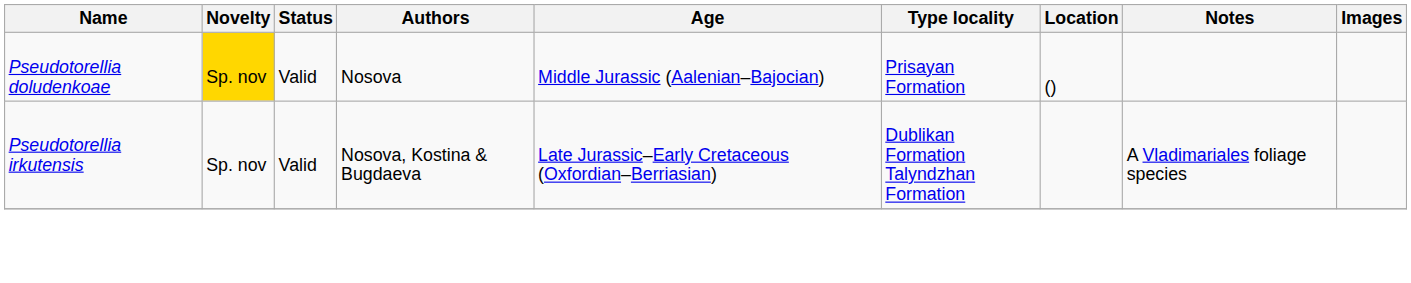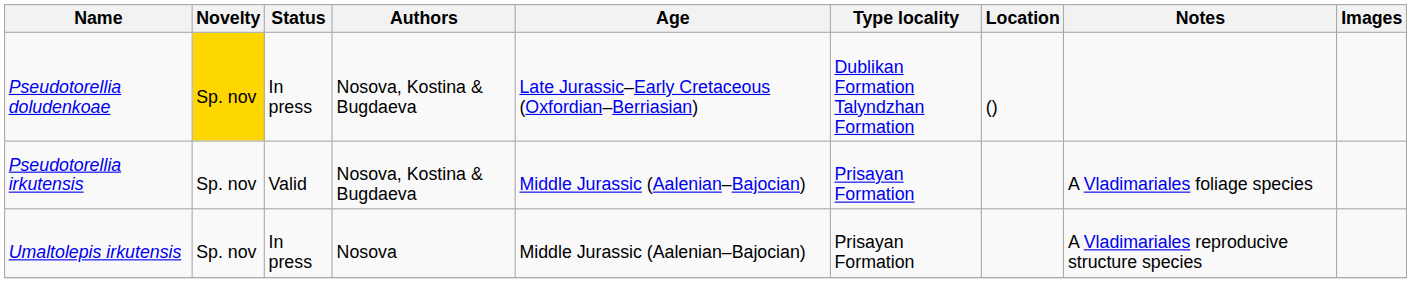(298, 76) Valid -> (290, 96) In press
(371, 76) Nosova -> (410, 96) Nosova, Kostina & Bugdaeva
(681, 76) Middle Jurassic (Aalenian–Bajocian) -> (645, 96) Late Jurassic–Early Cretaceous (Oxfordian–Berriasian)
(925, 76) Prisayan Formation -> (879, 96) Dublikan Formation Talyndzhan Formation
(663, 164) Late Jurassic–Early Cretaceous (Oxfordian–Berriasian) -> (663, 184) Middle Jurassic (Aalenian–Bajocian)
(930, 164) Dublikan Formation Talyndzhan Formation -> (875, 184) Prisayan Formation
+ row: (95, 252)
